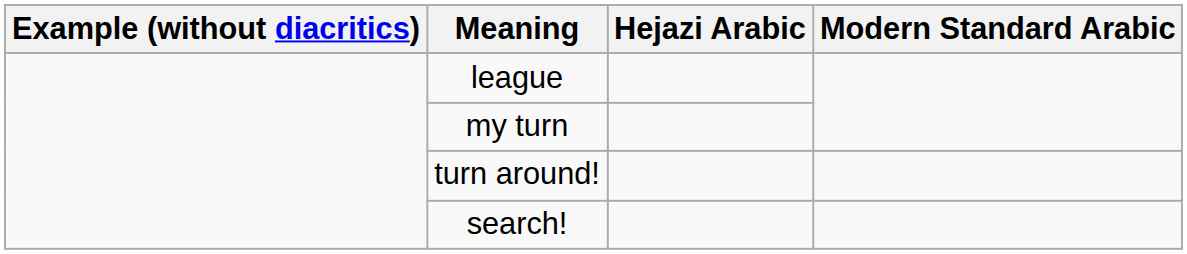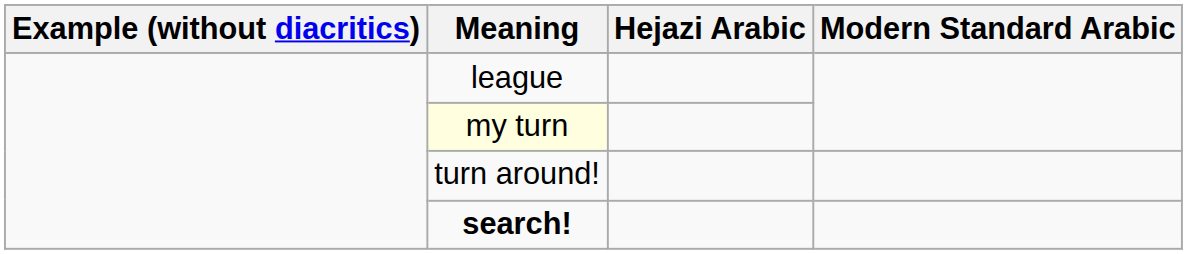(517, 126) no background -> (517, 126) lightyellow background
(517, 223) normal -> (517, 223) bold
